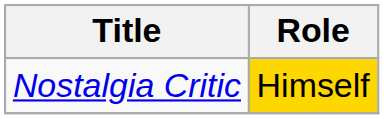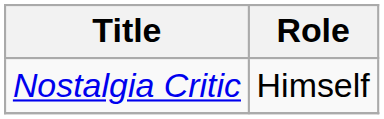(313, 85) gold background -> (313, 85) no background
